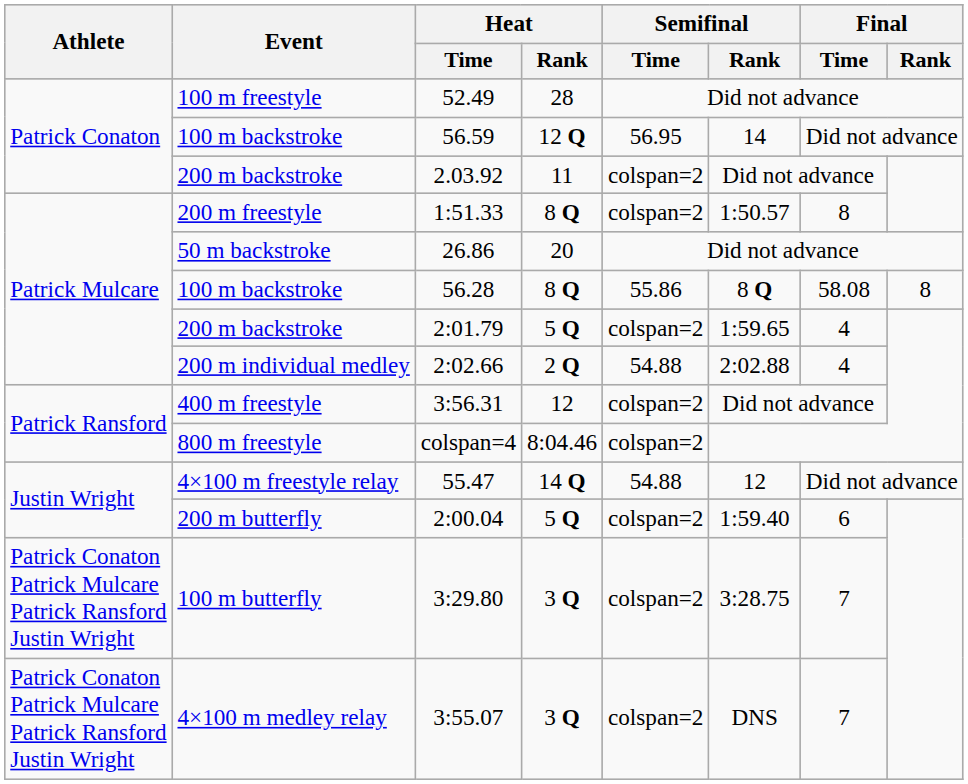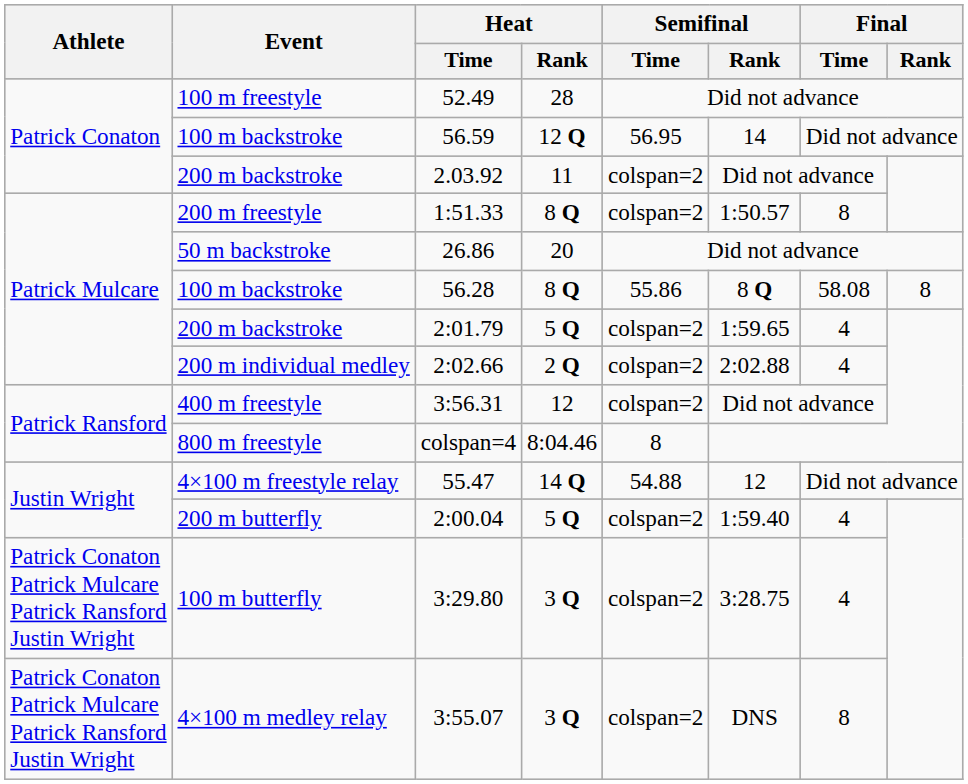(656, 366) 54.88 -> (656, 366) colspan=2
(656, 442) colspan=2 -> (656, 442) 8
(844, 519) 6 -> (844, 519) 4
(844, 598) 7 -> (844, 598) 4
(844, 718) 7 -> (844, 718) 8
